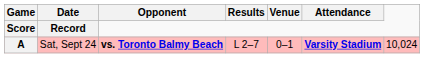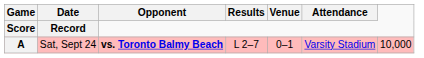(343, 45) bold -> (340, 45) normal
(402, 45) 10,024 -> (396, 45) 10,000
